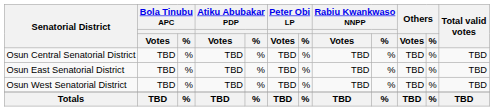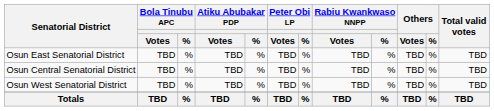rows swapped: (71, 56) <-> (65, 70)
